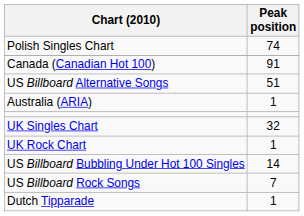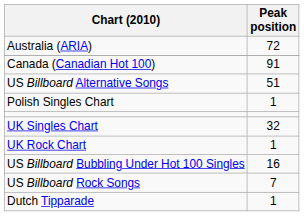(60, 45) Polish Singles Chart -> (50, 45) Australia (ARIA)
(273, 45) 74 -> (273, 45) 72
(50, 102) Australia (ARIA) -> (60, 102) Polish Singles Chart
(273, 164) 14 -> (273, 164) 16
